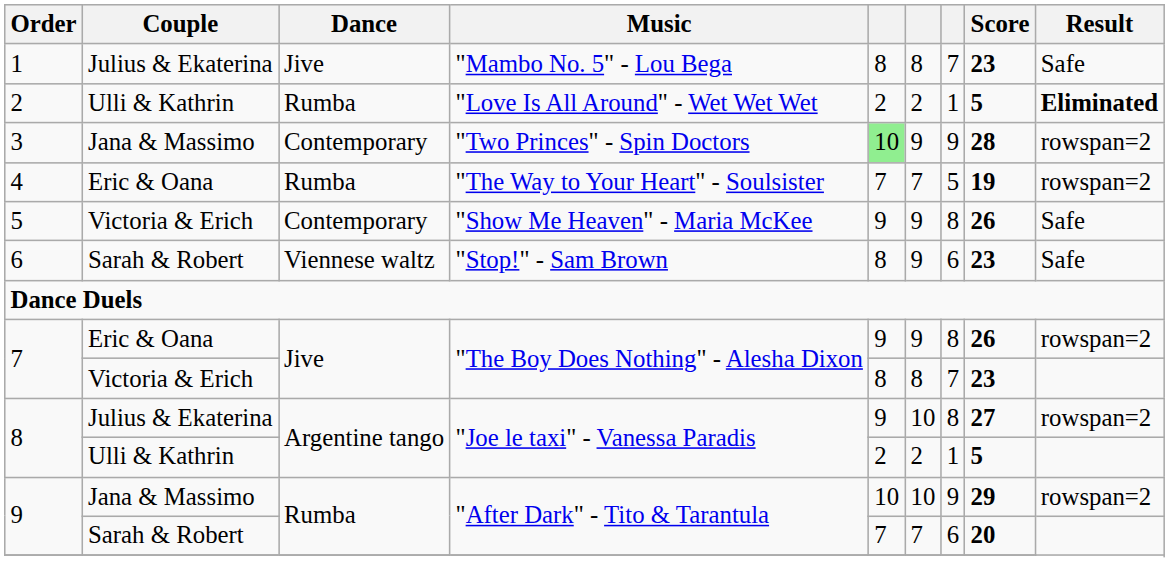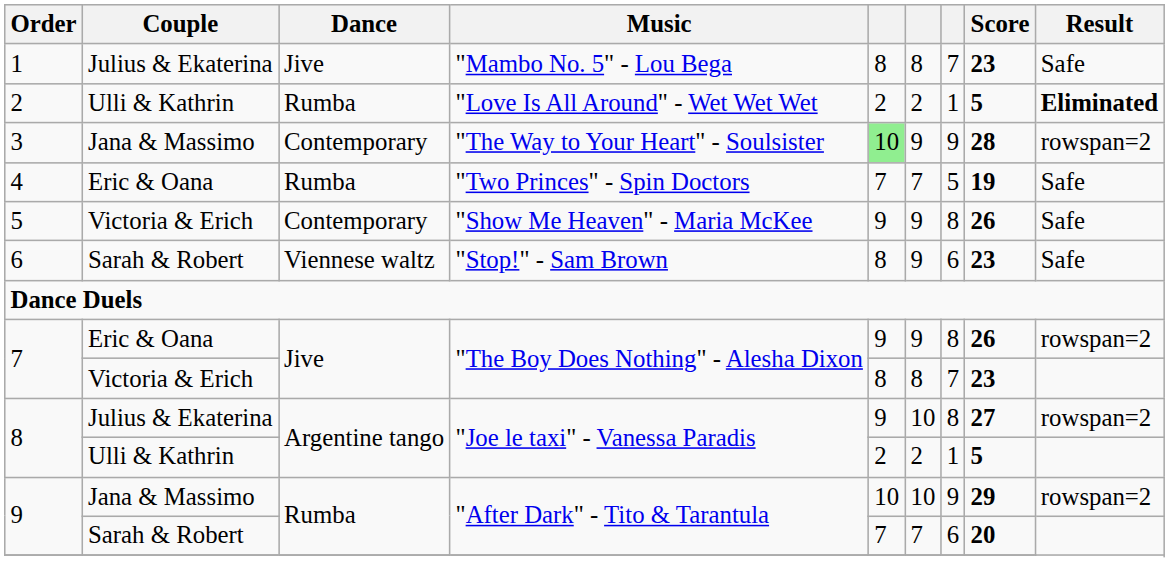(603, 142) "Two Princes" - Spin Doctors -> (640, 142) "The Way to Your Heart" - Soulsister
(640, 181) "The Way to Your Heart" - Soulsister -> (603, 181) "Two Princes" - Spin Doctors
(1096, 181) rowspan=2 -> (1063, 181) Safe
